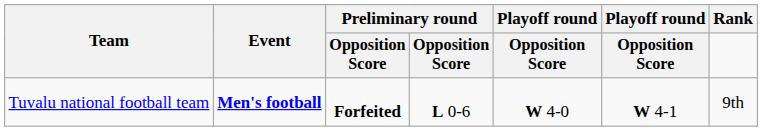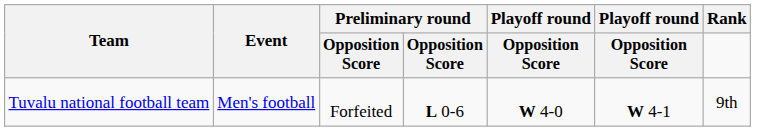(269, 102) bold -> (266, 102) normal
(367, 112) bold -> (361, 112) normal
